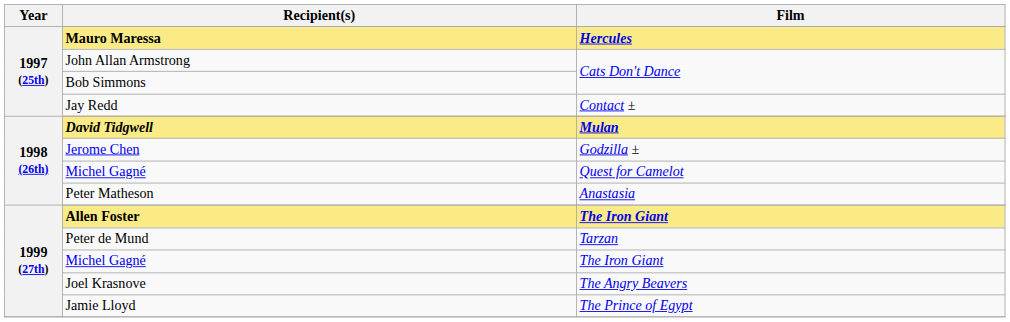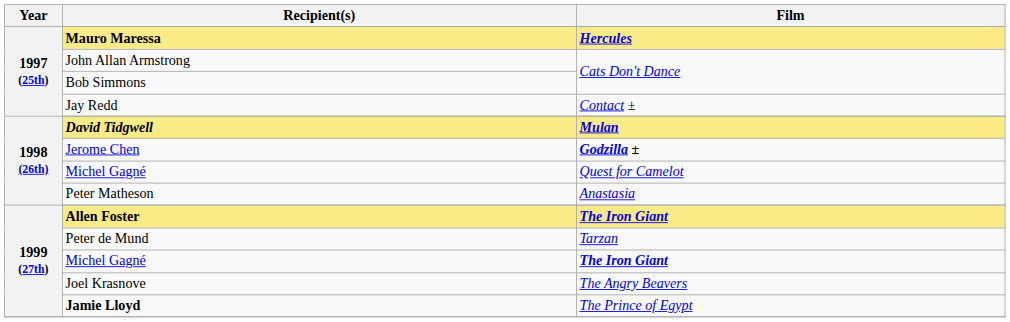(609, 149) normal -> (609, 149) bold
(622, 261) normal -> (624, 261) bold
(101, 305) normal -> (103, 305) bold
